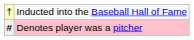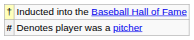(79, 27) pink background -> (79, 27) no background
